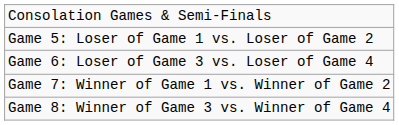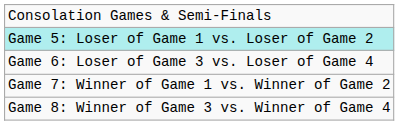(191, 39) no background -> (191, 39) paleturquoise background
